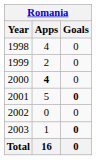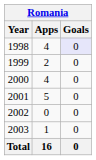(76, 46) no background -> (76, 46) lavender background
(46, 79) bold -> (46, 79) normal
(76, 96) bold -> (76, 96) normal
(76, 130) bold -> (76, 130) normal
